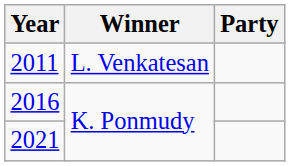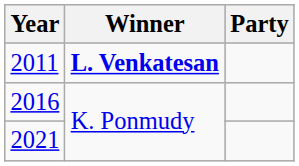(140, 62) normal -> (145, 62) bold
